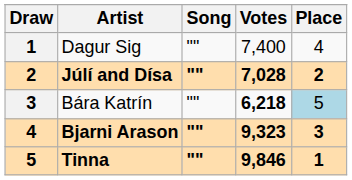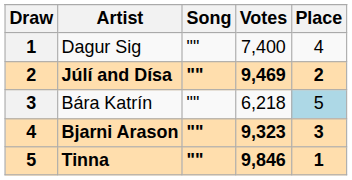(263, 75) 7,028 -> (263, 75) 9,469
(263, 103) bold -> (263, 103) normal
